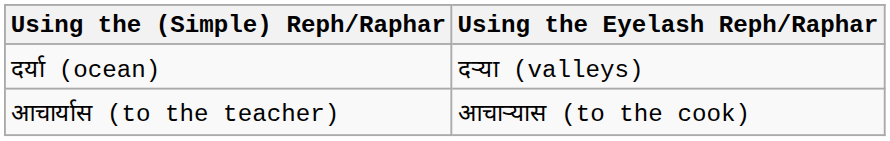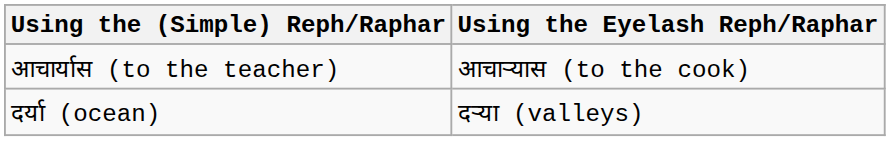rows swapped: (175, 115) <-> (85, 70)
